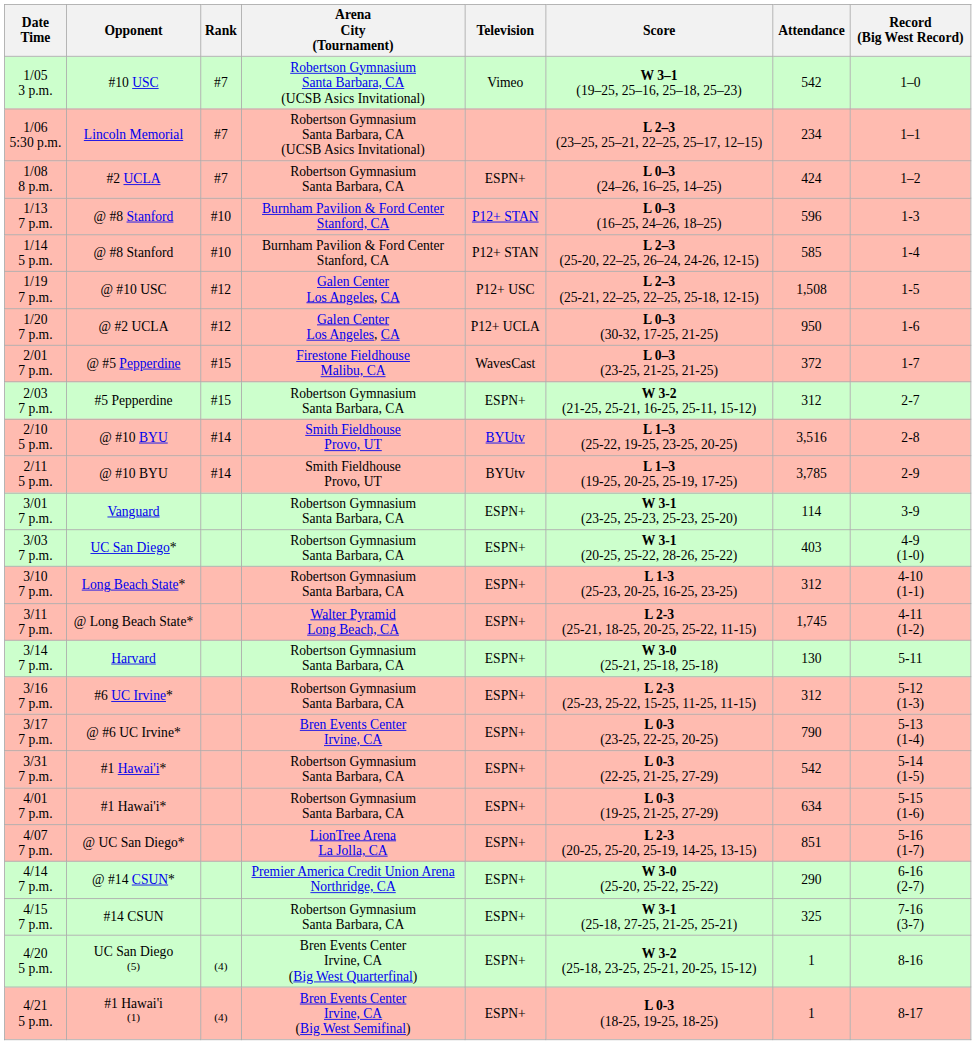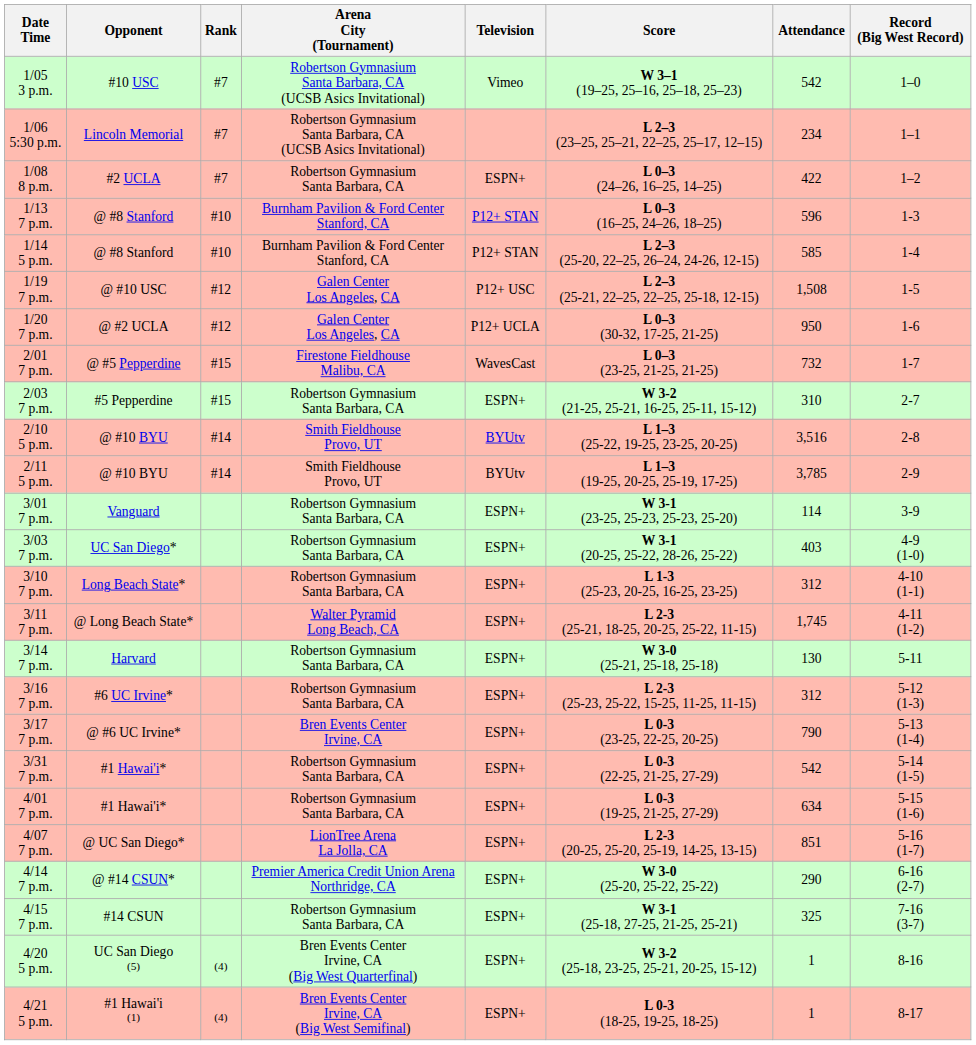(811, 179) 424 -> (811, 179) 422
(811, 363) 372 -> (811, 363) 732
(811, 400) 312 -> (811, 400) 310
